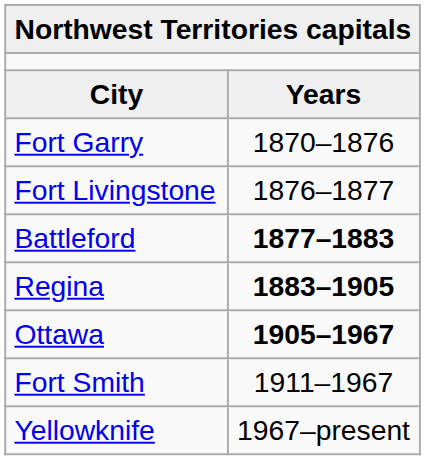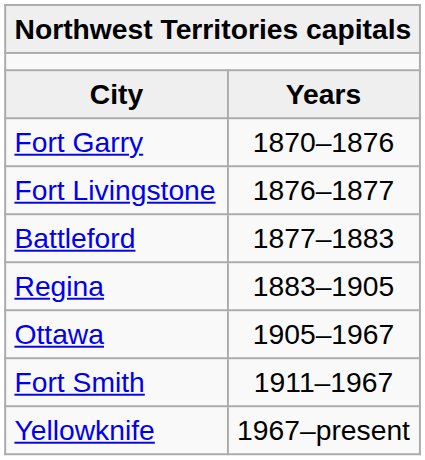(324, 238) bold -> (324, 238) normal
(324, 286) bold -> (324, 286) normal
(324, 334) bold -> (324, 334) normal
